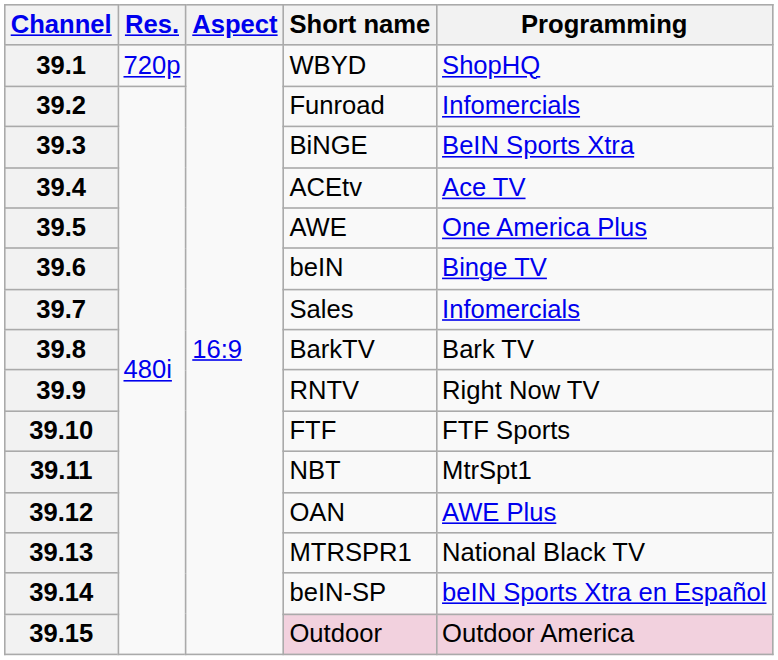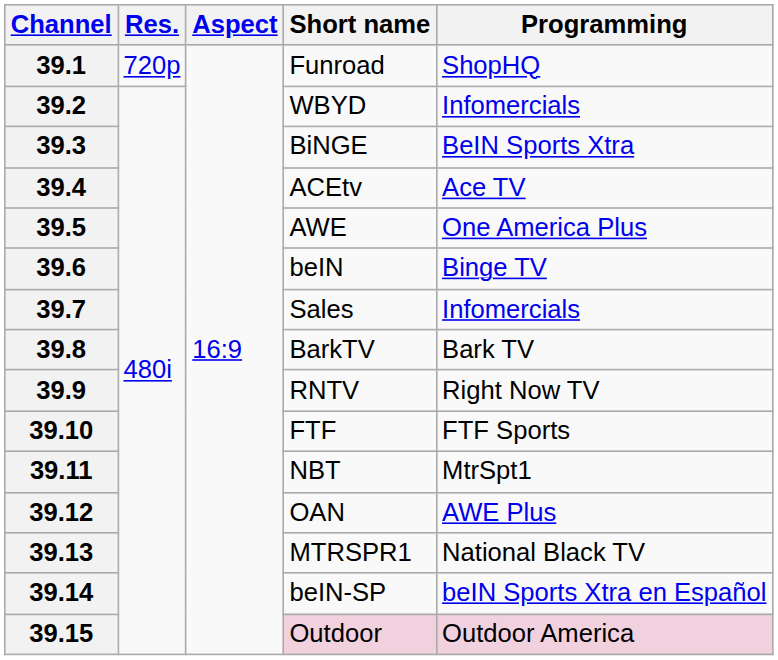(328, 65) WBYD -> (337, 65) Funroad
(337, 106) Funroad -> (328, 106) WBYD
